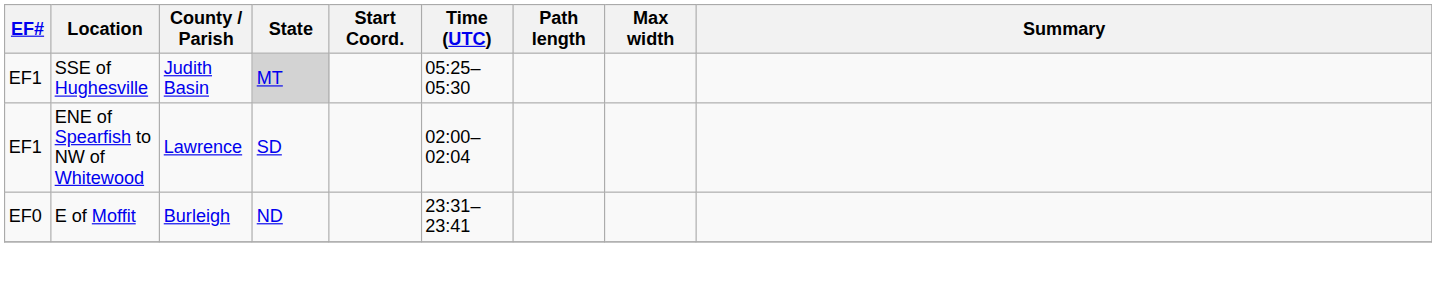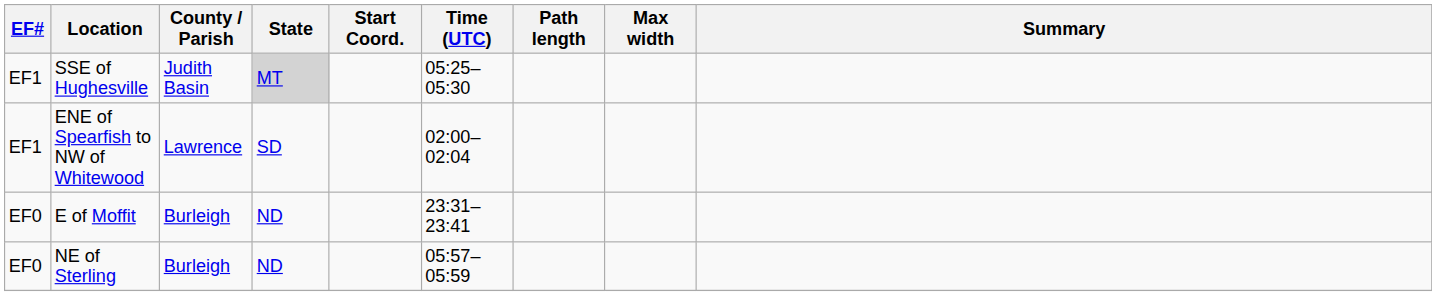+ row: (85, 265)
